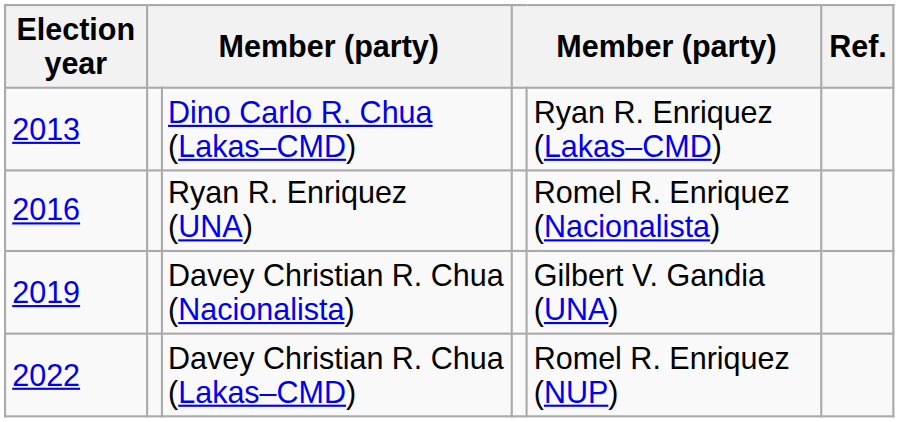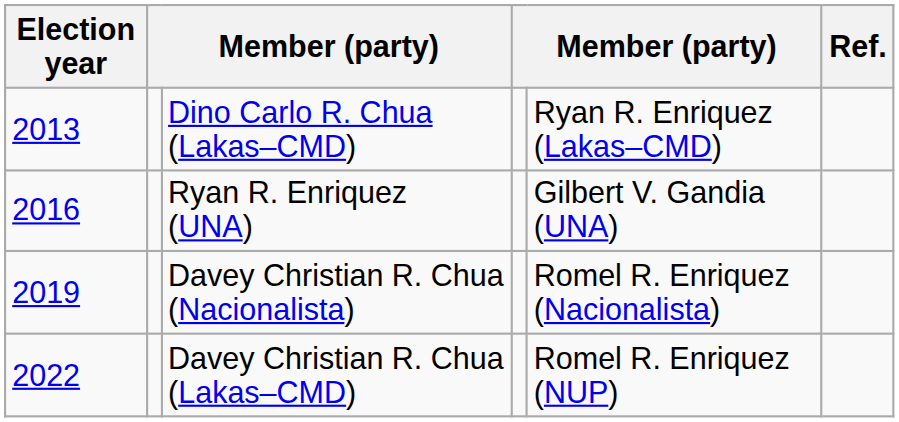(662, 211) Romel R. Enriquez (Nacionalista) -> (649, 211) Gilbert V. Gandia (UNA)
(649, 293) Gilbert V. Gandia (UNA) -> (662, 293) Romel R. Enriquez (Nacionalista)
